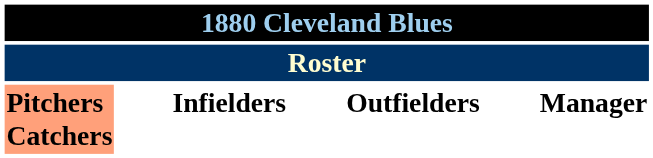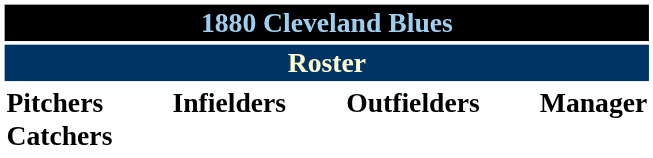(59, 118) lightsalmon background -> (59, 118) no background
